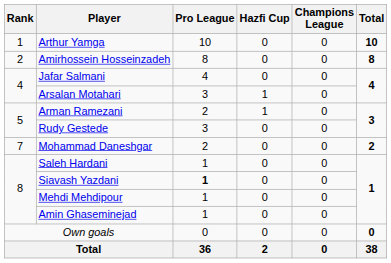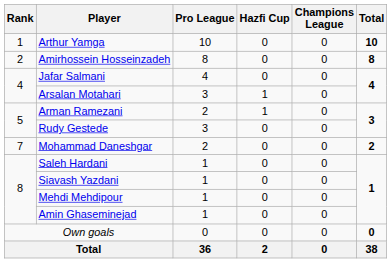(205, 180) bold -> (205, 180) normal
